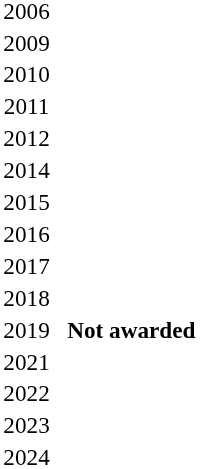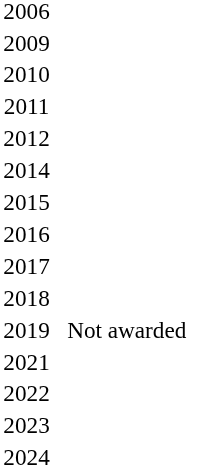(131, 330) bold -> (127, 330) normal
